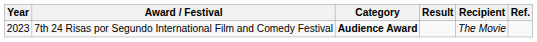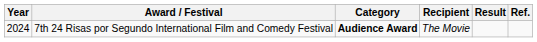columns swapped: (482, 12) <-> (438, 12)
(18, 28) 2023 -> (18, 28) 2024
